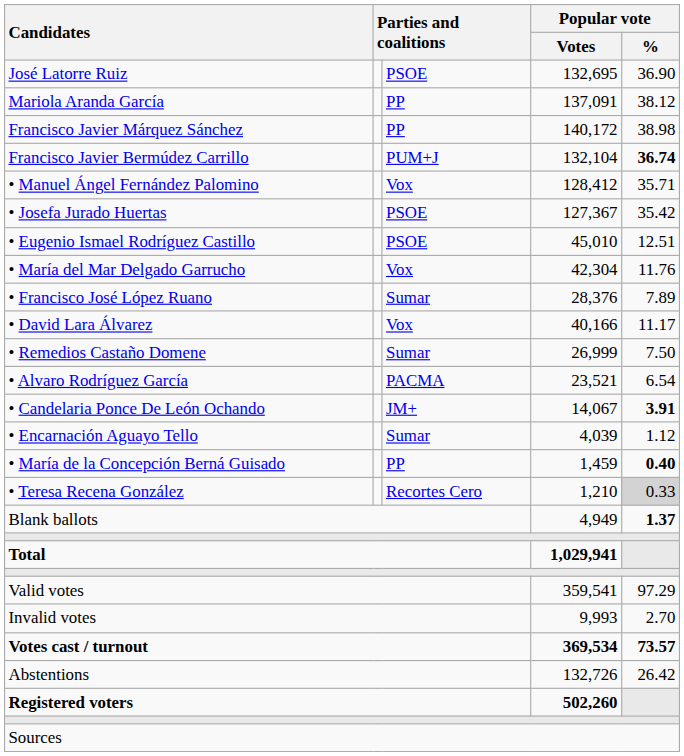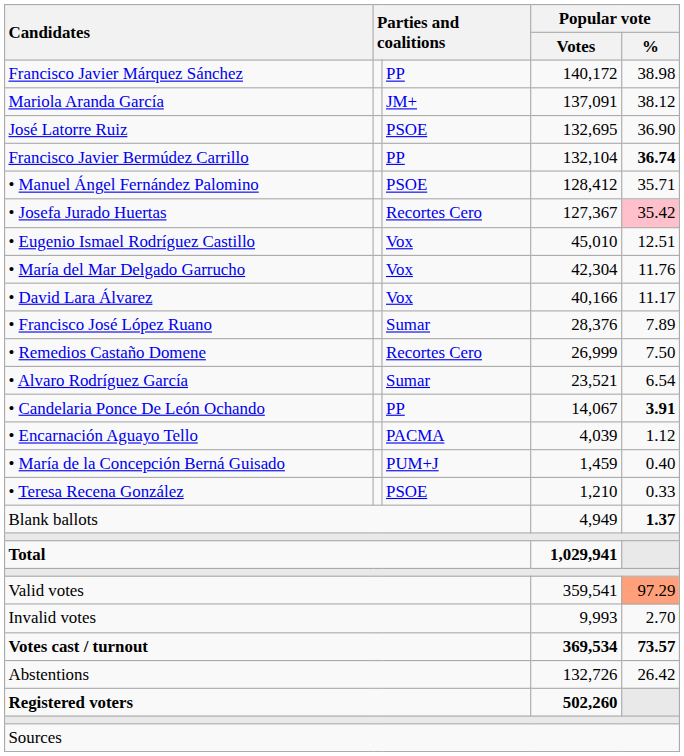rows swapped: (126, 129) <-> (68, 74)
(395, 102) PP -> (402, 102) JM+
(412, 157) PUM+J -> (395, 157) PP
(399, 185) Vox -> (407, 185) PSOE
(407, 213) PSOE -> (434, 213) Recortes Cero
(656, 213) no background -> (656, 213) pink background
(407, 241) PSOE -> (399, 241) Vox
rows swapped: (80, 324) <-> (110, 296)
(408, 352) Sumar -> (434, 352) Recortes Cero
(415, 380) PACMA -> (408, 380) Sumar
(402, 408) JM+ -> (395, 408) PP
(408, 435) Sumar -> (415, 435) PACMA
(395, 463) PP -> (412, 463) PUM+J
(661, 463) bold -> (661, 463) normal
(434, 491) Recortes Cero -> (407, 491) PSOE
(661, 491) lightgrey background -> (661, 491) no background
(656, 590) no background -> (656, 590) lightsalmon background
